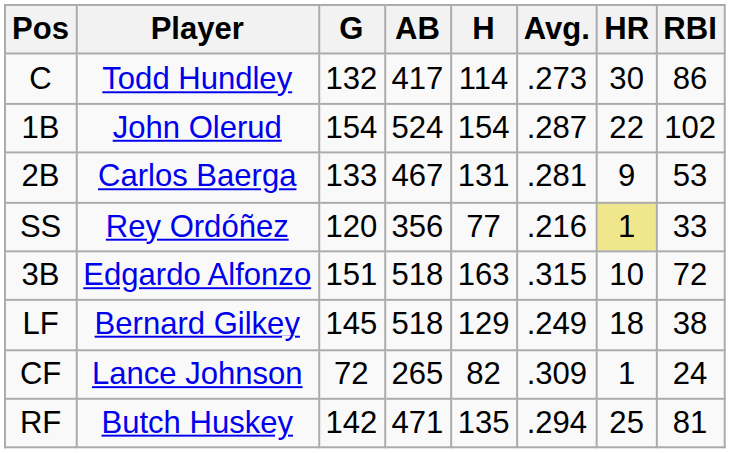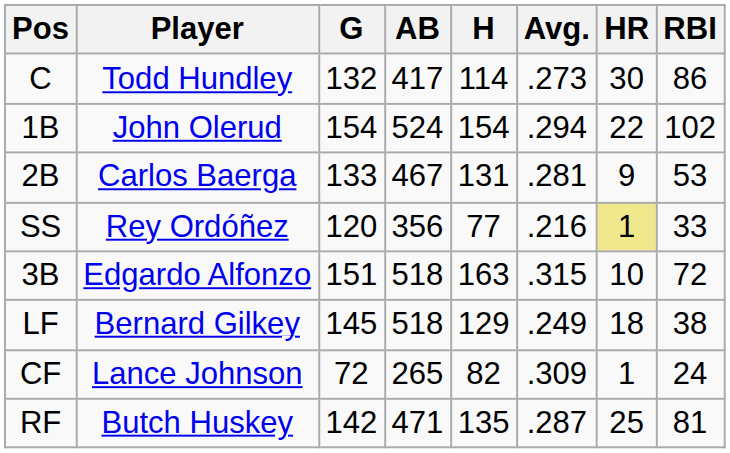(557, 127) .287 -> (557, 127) .294
(557, 422) .294 -> (557, 422) .287
